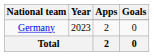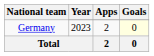(134, 28) no background -> (134, 28) lightyellow background
